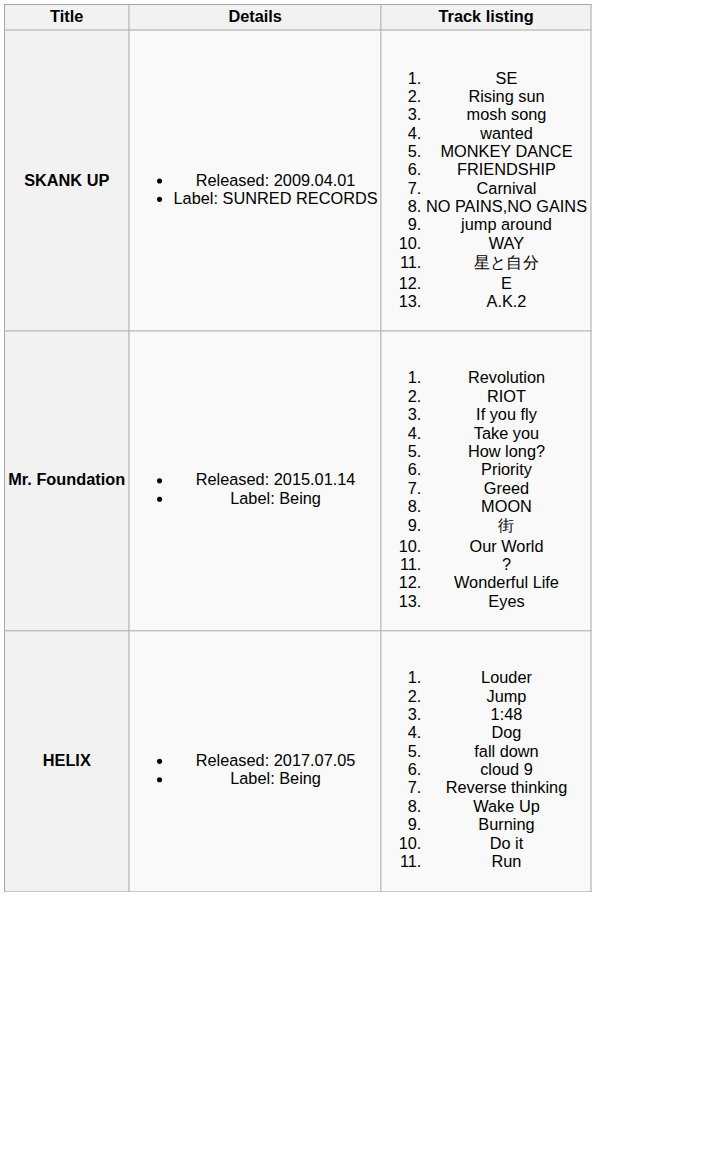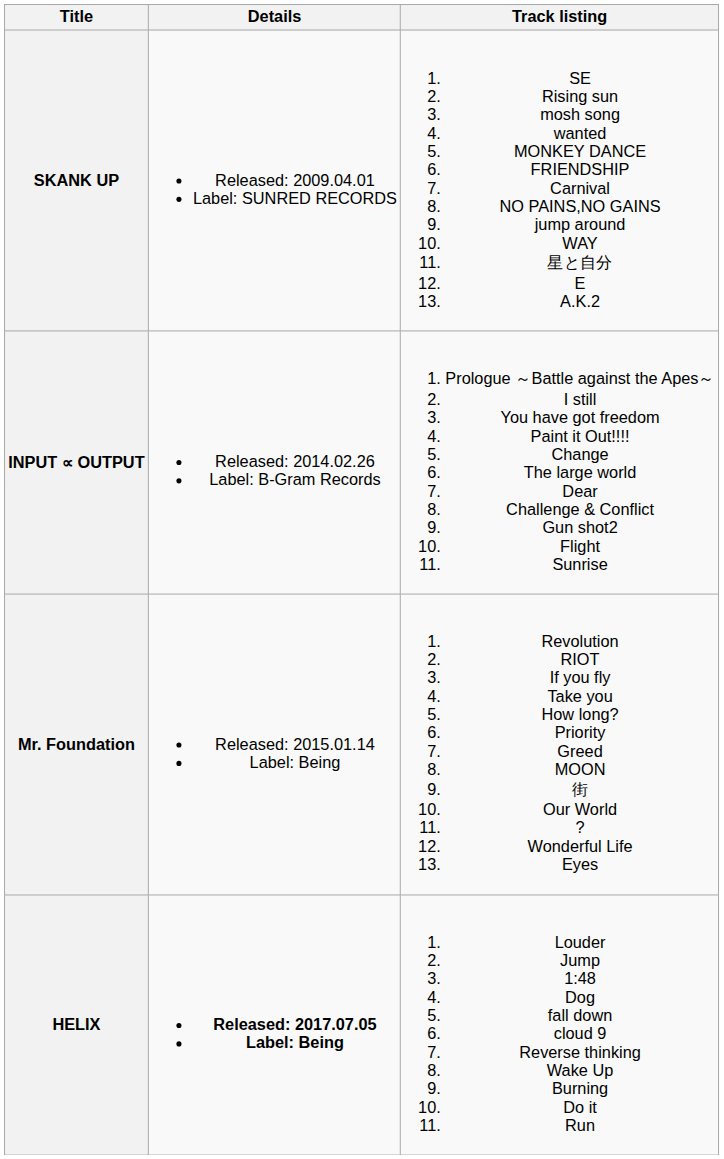+ row: (76, 462)
(255, 770) normal -> (275, 1034) bold
